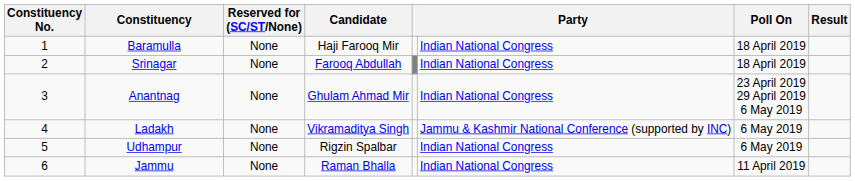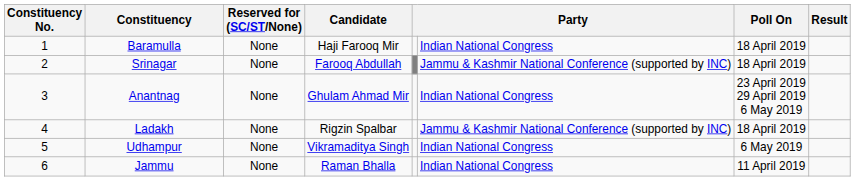(487, 64) Indian National Congress -> (576, 64) Jammu & Kashmir National Conference (supported by INC)
(358, 128) Vikramaditya Singh -> (358, 128) Rigzin Spalbar
(771, 128) 6 May 2019 -> (771, 128) 18 April 2019
(358, 147) Rigzin Spalbar -> (358, 147) Vikramaditya Singh
